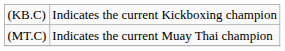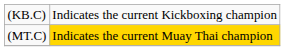(163, 35) no background -> (163, 35) gold background
